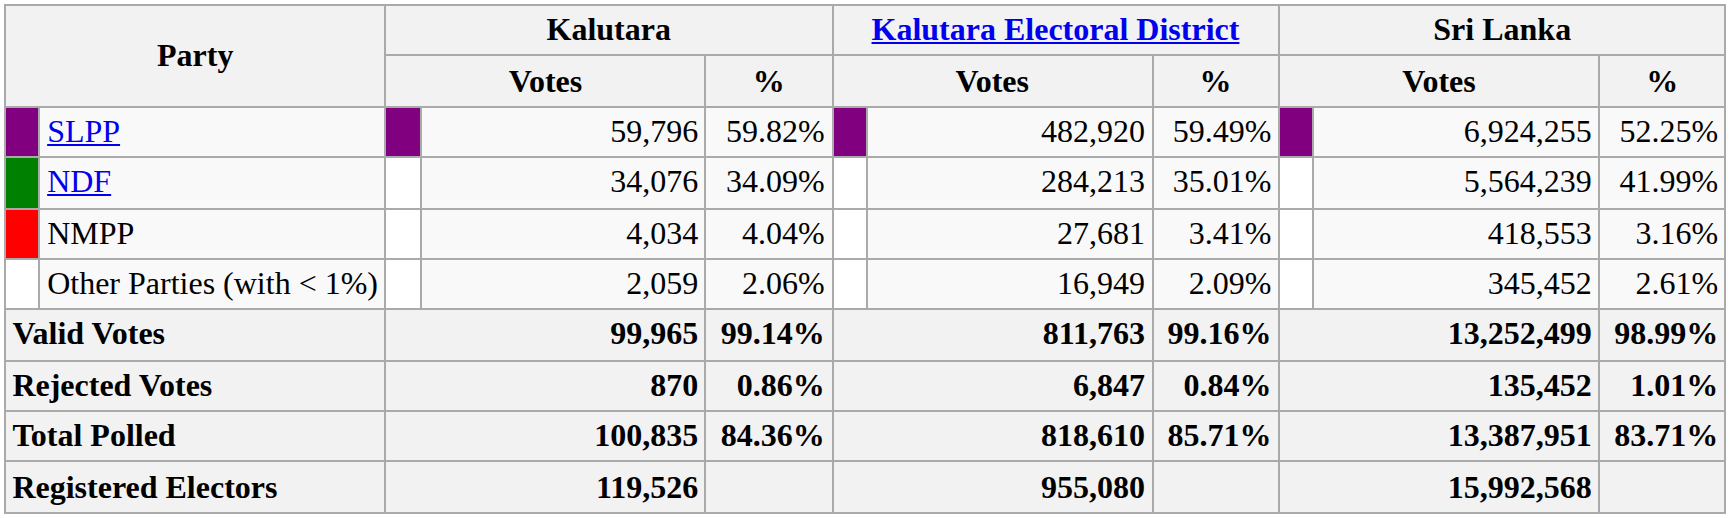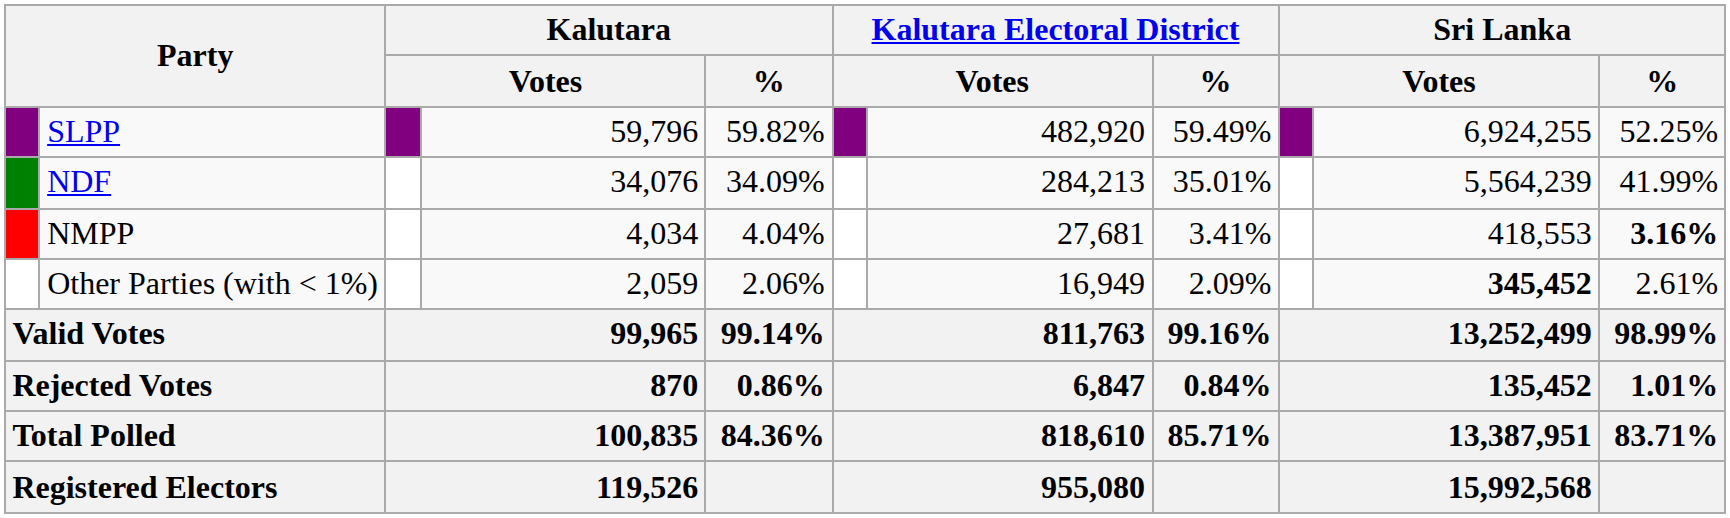(1677, 232) normal -> (1674, 232) bold
(1540, 283) normal -> (1540, 283) bold
